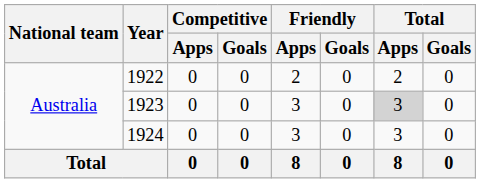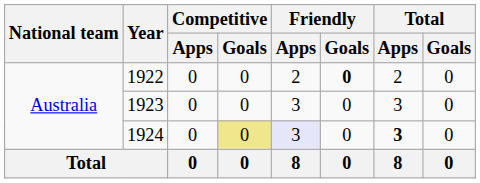(347, 76) normal -> (347, 76) bold
(398, 105) lightgrey background -> (398, 105) no background
(244, 134) no background -> (244, 134) khaki background
(296, 134) no background -> (296, 134) lavender background
(398, 134) normal -> (398, 134) bold
